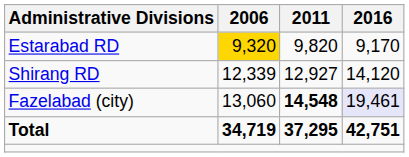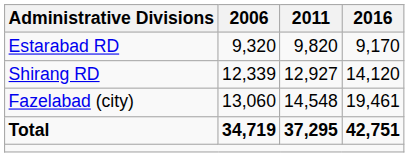(254, 46) gold background -> (254, 46) no background
(311, 102) bold -> (311, 102) normal
(373, 102) lavender background -> (373, 102) no background
